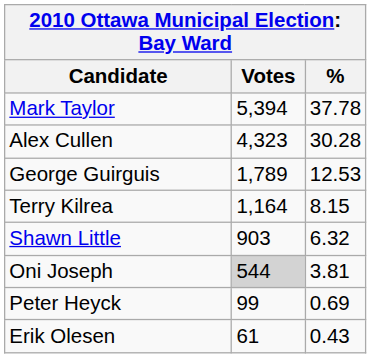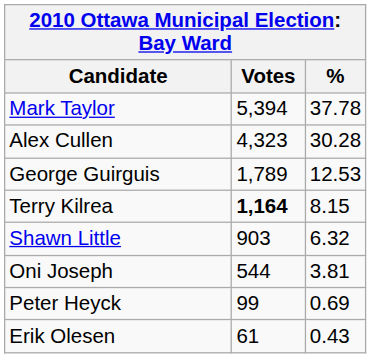(262, 206) normal -> (262, 206) bold
(253, 271) lightgrey background -> (253, 271) no background
